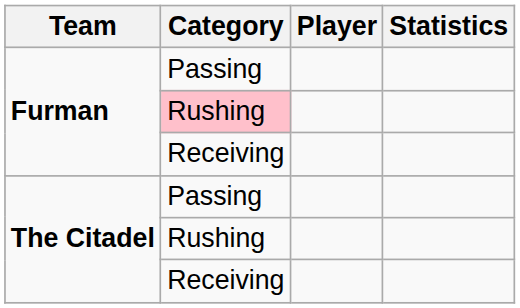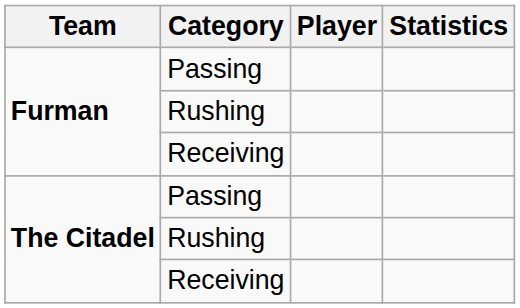(216, 111) pink background -> (216, 111) no background
